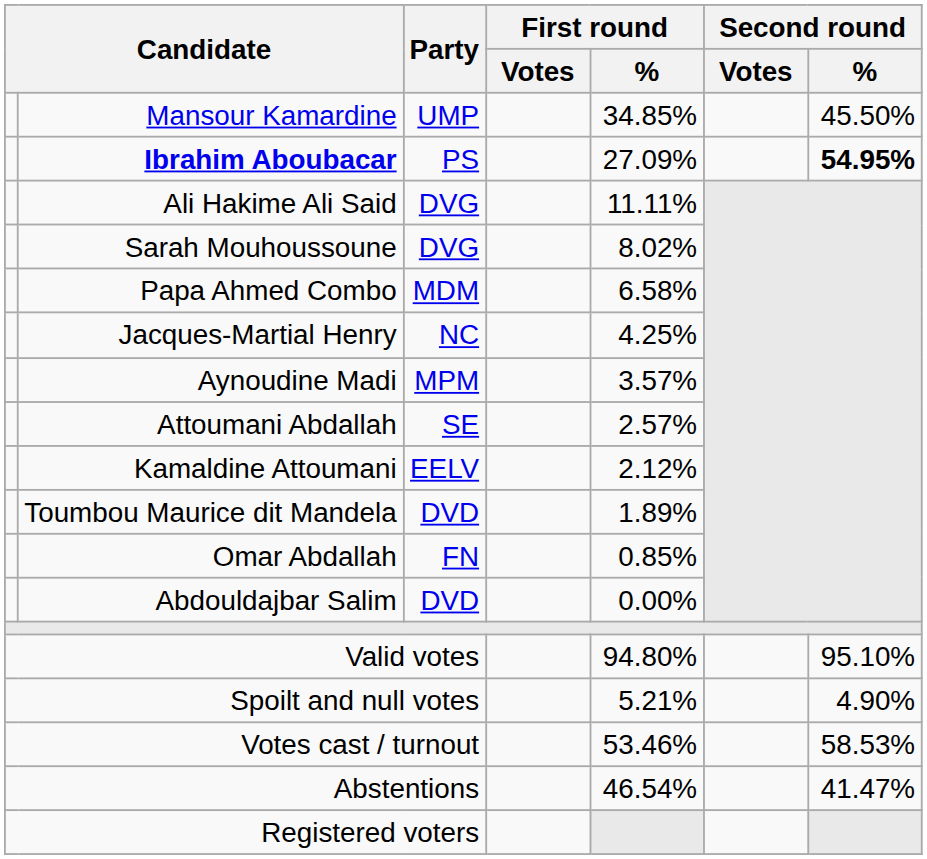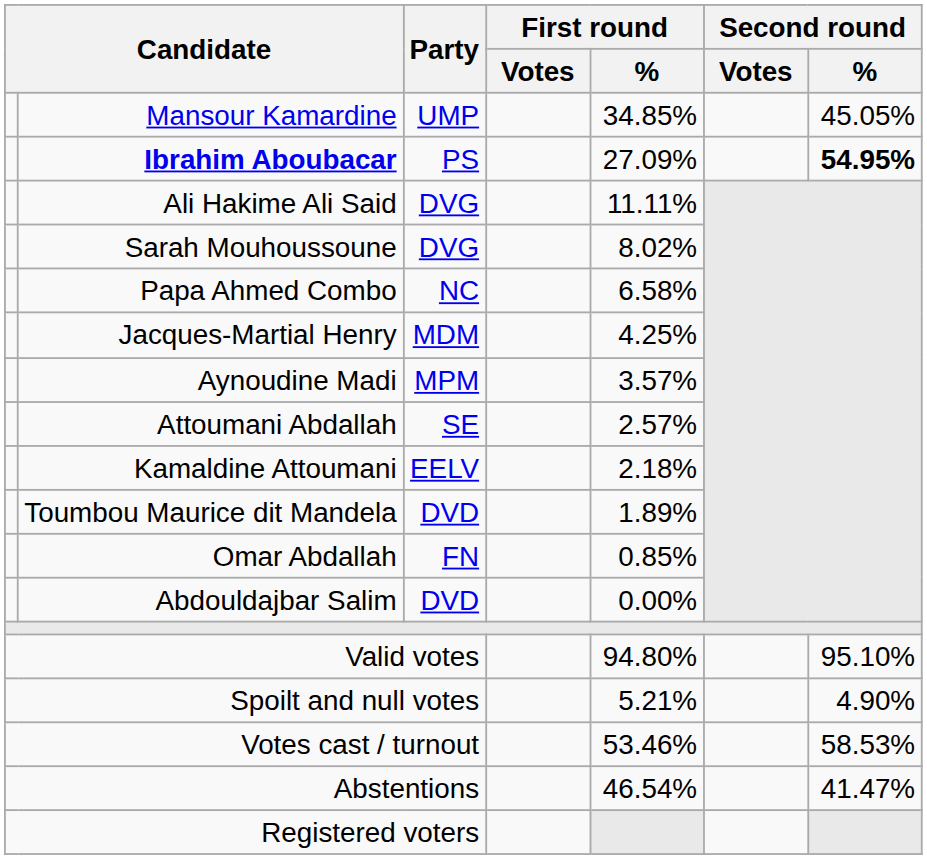(868, 115) 45.50% -> (868, 115) 45.05%
(446, 291) MDM -> (459, 291) NC
(459, 335) NC -> (446, 335) MDM
(658, 467) 2.12% -> (658, 467) 2.18%
